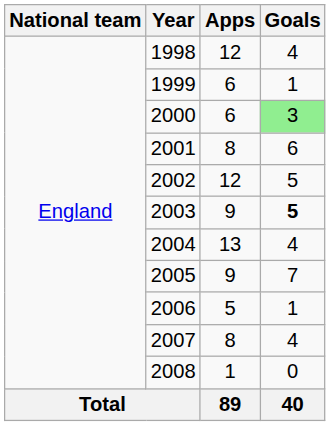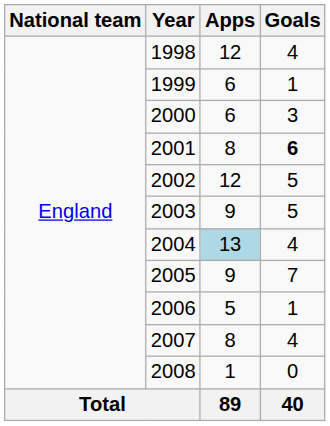(293, 116) lightgreen background -> (293, 116) no background
(293, 148) normal -> (293, 148) bold
(293, 212) bold -> (293, 212) normal
(230, 244) no background -> (230, 244) lightblue background
